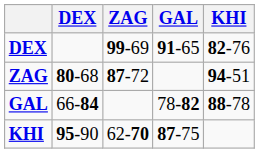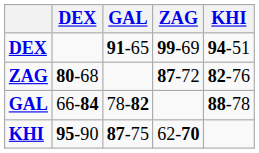columns swapped: (178, 18) <-> (128, 18)
(229, 47) 82-76 -> (229, 47) 94-51
(229, 76) 94-51 -> (229, 76) 82-76
